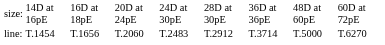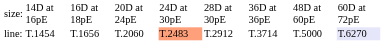(174, 33) no background -> (174, 33) lightsalmon background
(352, 33) no background -> (352, 33) lavender background
